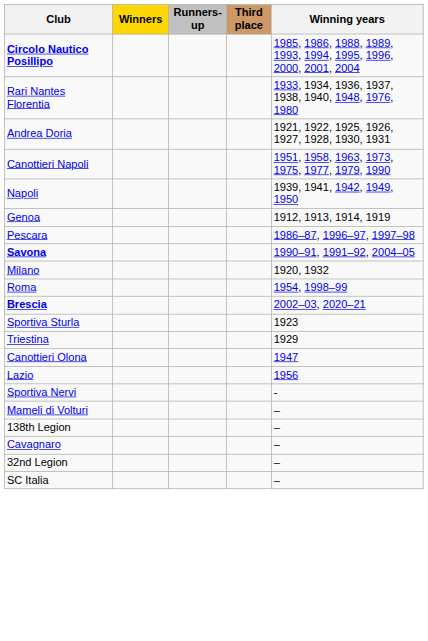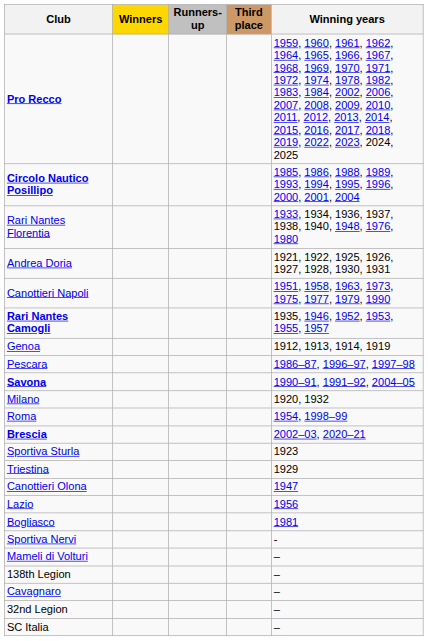+ row: (34, 99)
+ row: (38, 323)
- row: (23, 193)
+ row: (31, 522)
